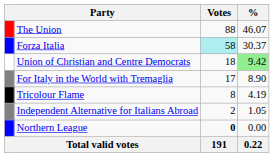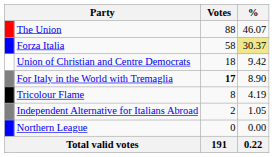(230, 45) paleturquoise background -> (230, 45) no background
(254, 45) no background -> (254, 45) khaki background
(257, 62) lightgreen background -> (257, 62) no background
(230, 78) normal -> (230, 78) bold
(233, 128) bold -> (233, 128) normal
